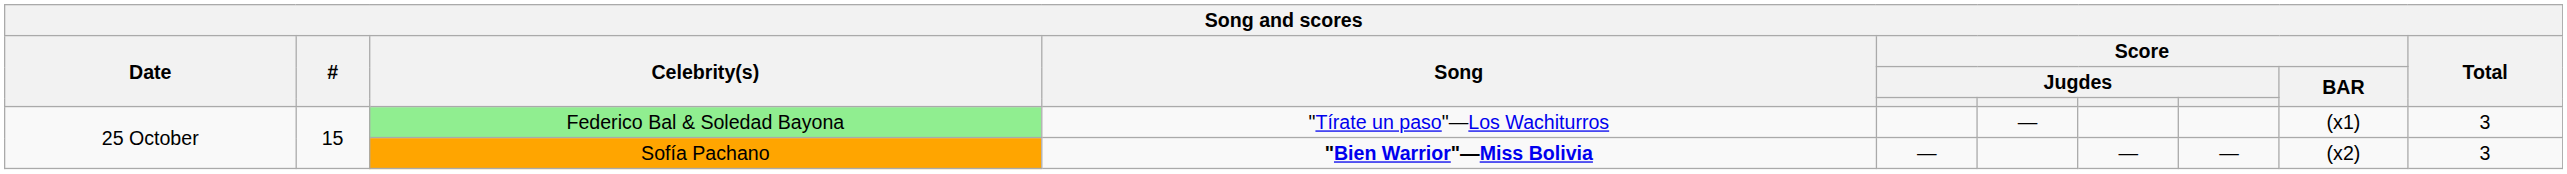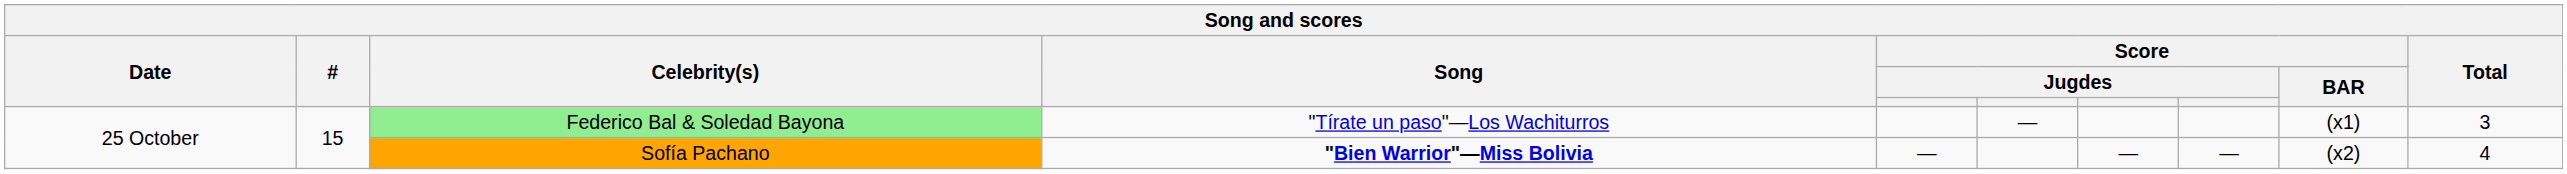(2485, 154) 3 -> (2485, 154) 4
